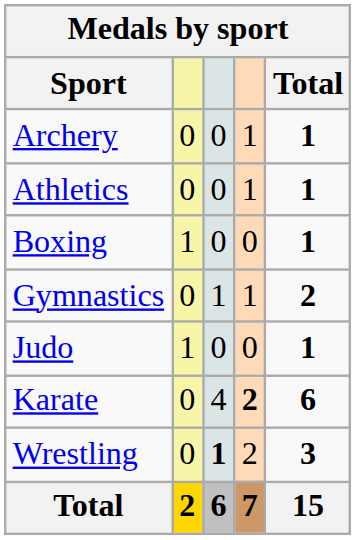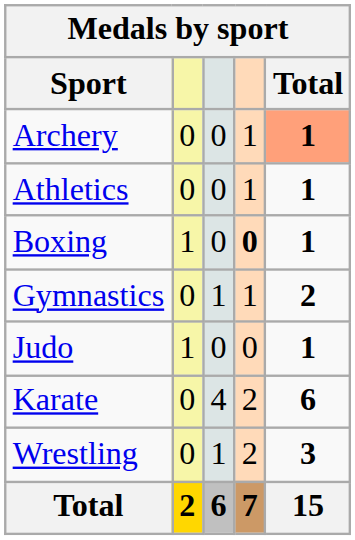(308, 135) no background -> (308, 135) lightsalmon background
(250, 241) normal -> (250, 241) bold
(250, 400) bold -> (250, 400) normal
(219, 453) bold -> (219, 453) normal
